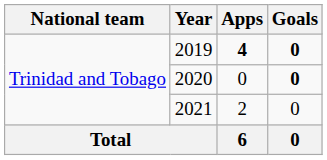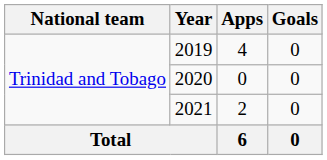(242, 49) bold -> (242, 49) normal
(295, 49) bold -> (295, 49) normal
(295, 79) bold -> (295, 79) normal
